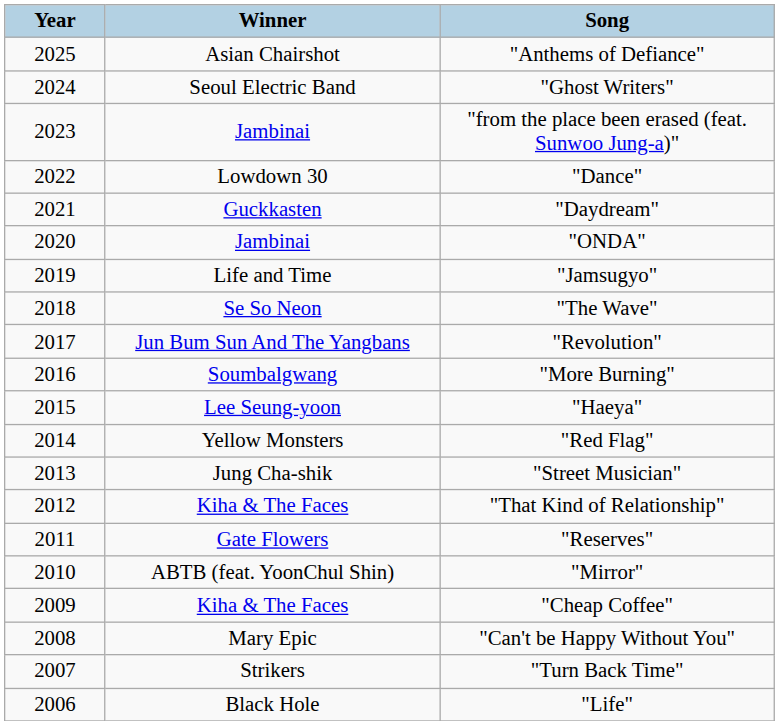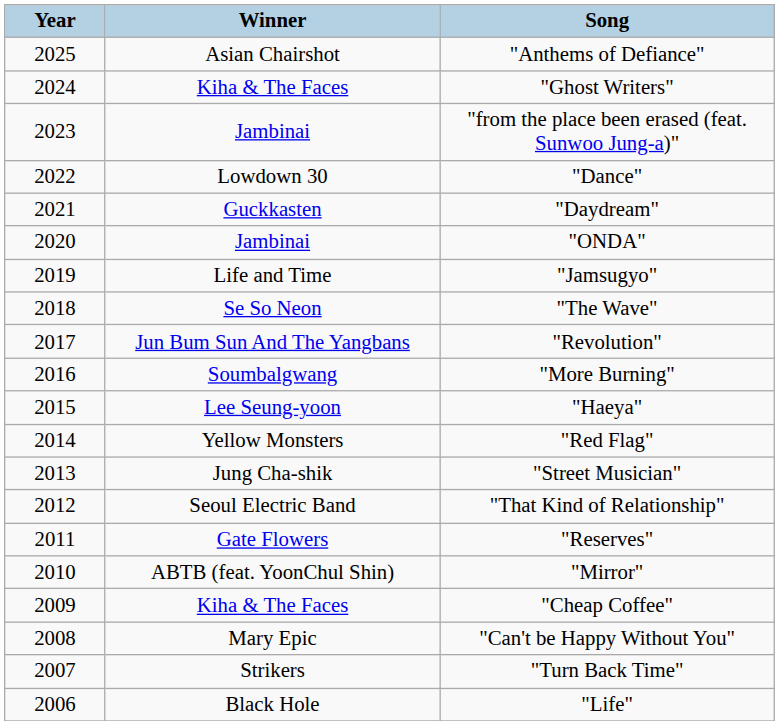(273, 86) Seoul Electric Band -> (273, 86) Kiha & The Faces
(273, 506) Kiha & The Faces -> (273, 506) Seoul Electric Band
